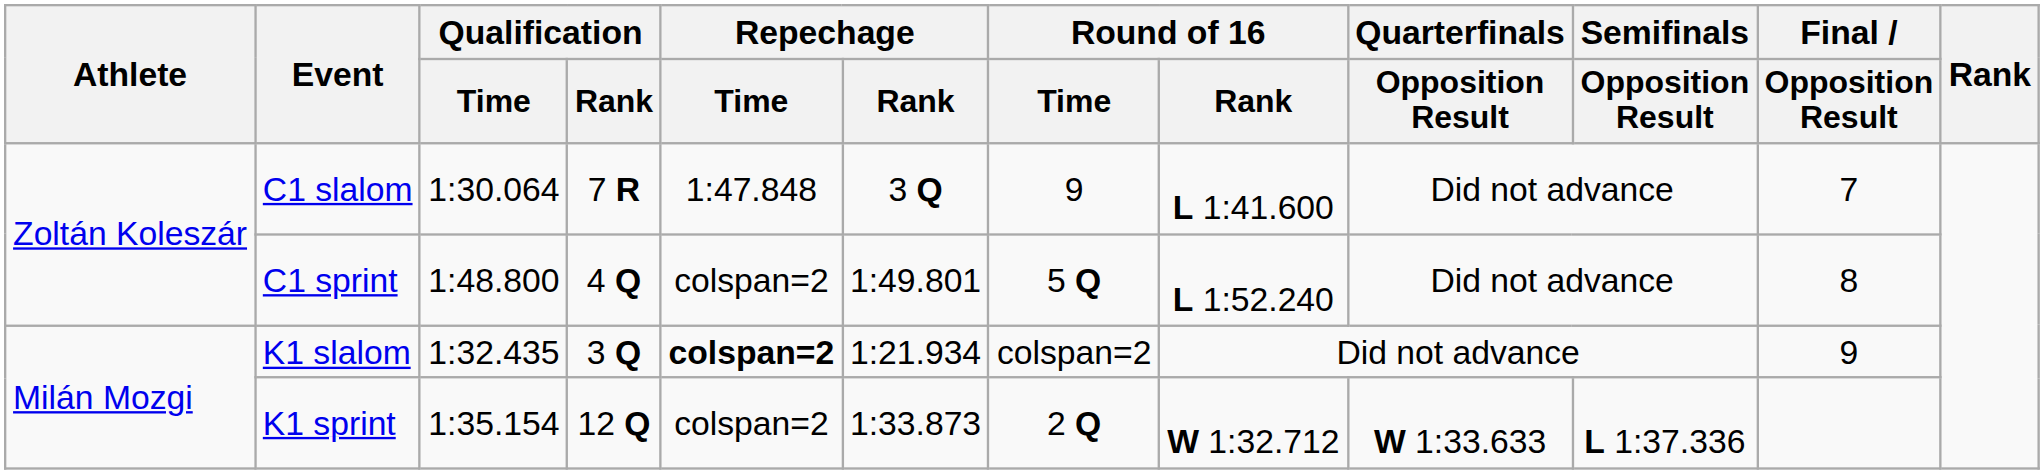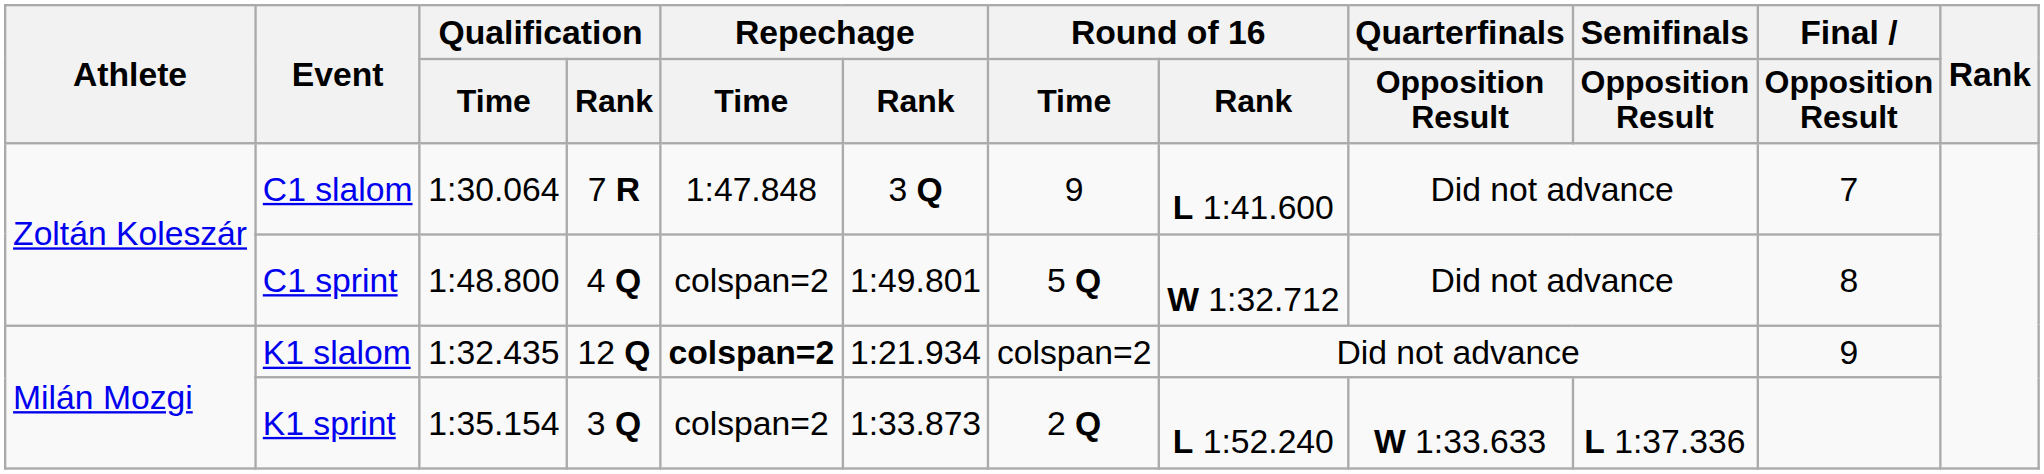(1253, 299) L 1:52.240 -> (1253, 299) W 1:32.712
(614, 352) 3 Q -> (614, 352) 12 Q
(614, 424) 12 Q -> (614, 424) 3 Q
(1253, 443) W 1:32.712 -> (1253, 443) L 1:52.240
